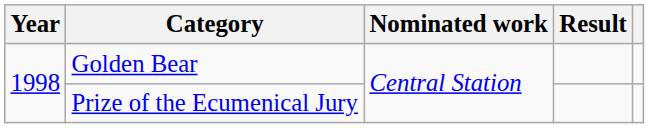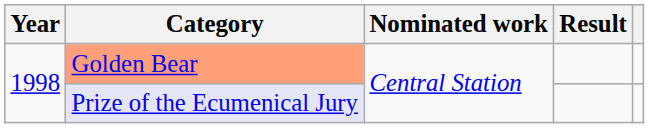(135, 63) no background -> (135, 63) lightsalmon background
(215, 102) no background -> (215, 102) lavender background
